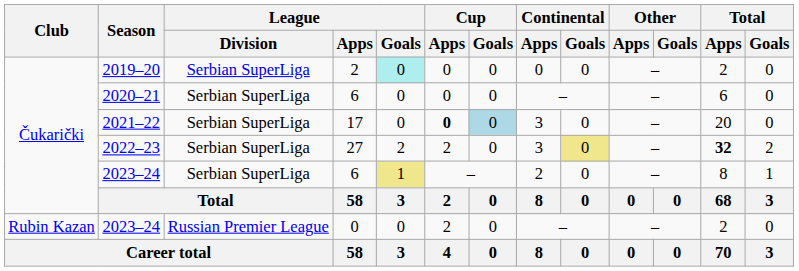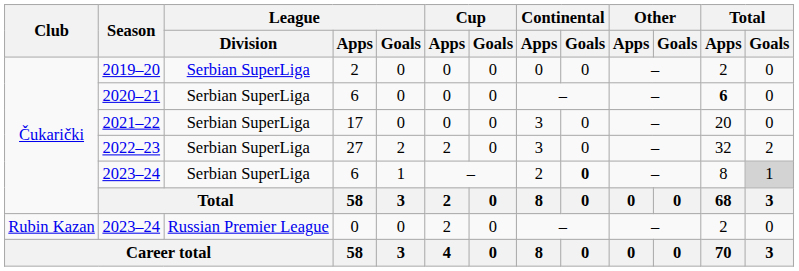(401, 69) paleturquoise background -> (401, 69) no background
(723, 95) normal -> (723, 95) bold
(447, 122) bold -> (447, 122) normal
(493, 122) lightblue background -> (493, 122) no background
(585, 148) khaki background -> (585, 148) no background
(723, 148) bold -> (723, 148) normal
(401, 174) khaki background -> (401, 174) no background
(585, 174) normal -> (585, 174) bold
(769, 174) no background -> (769, 174) lightgrey background
